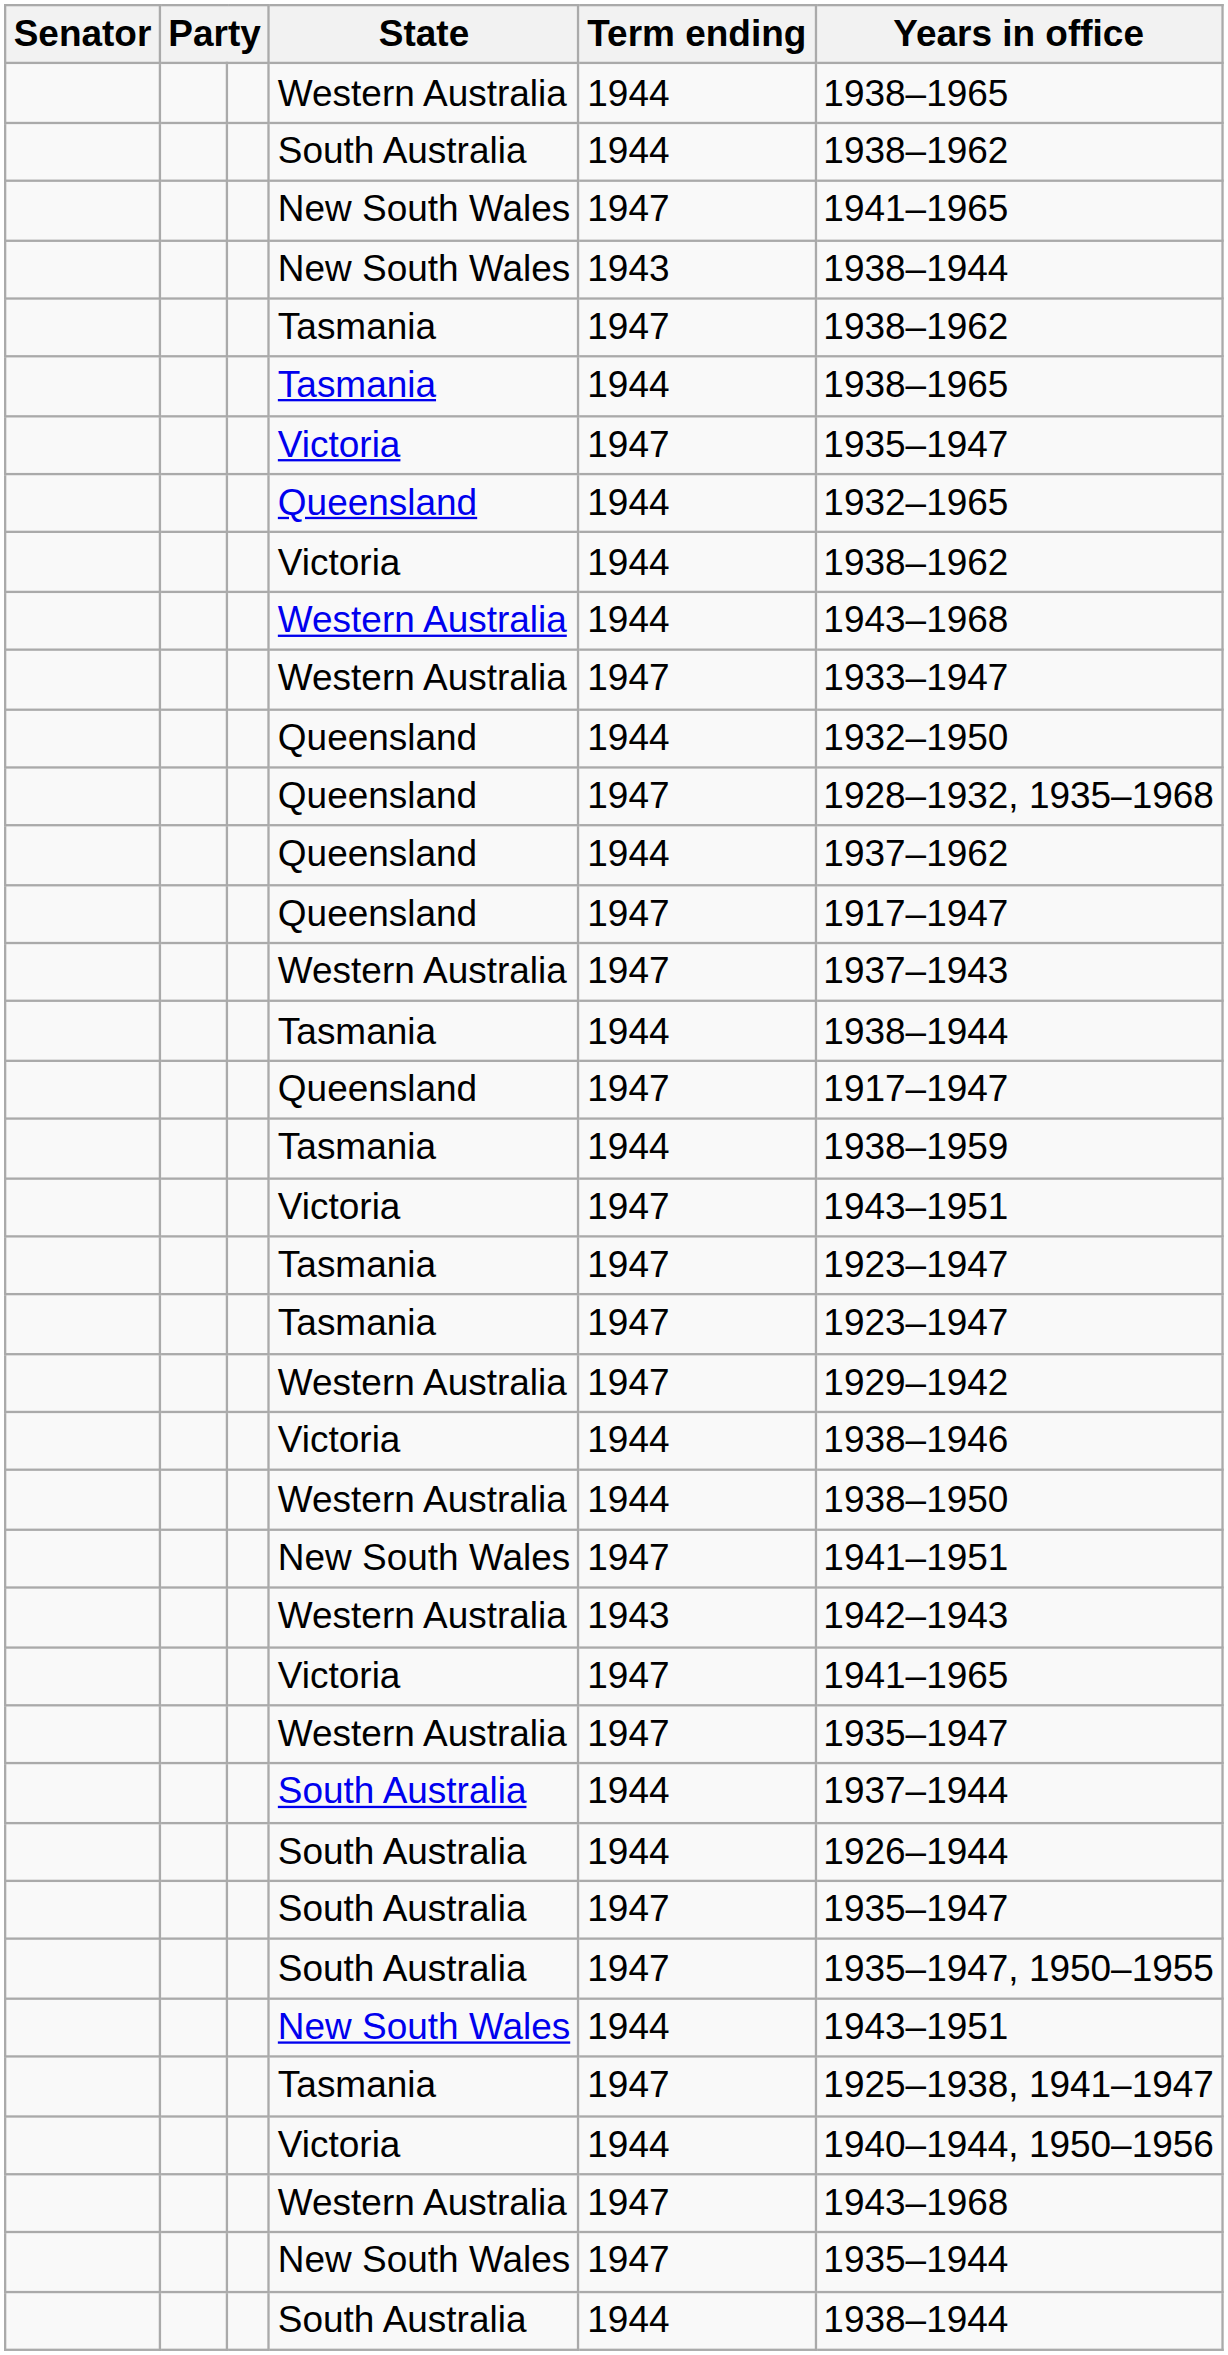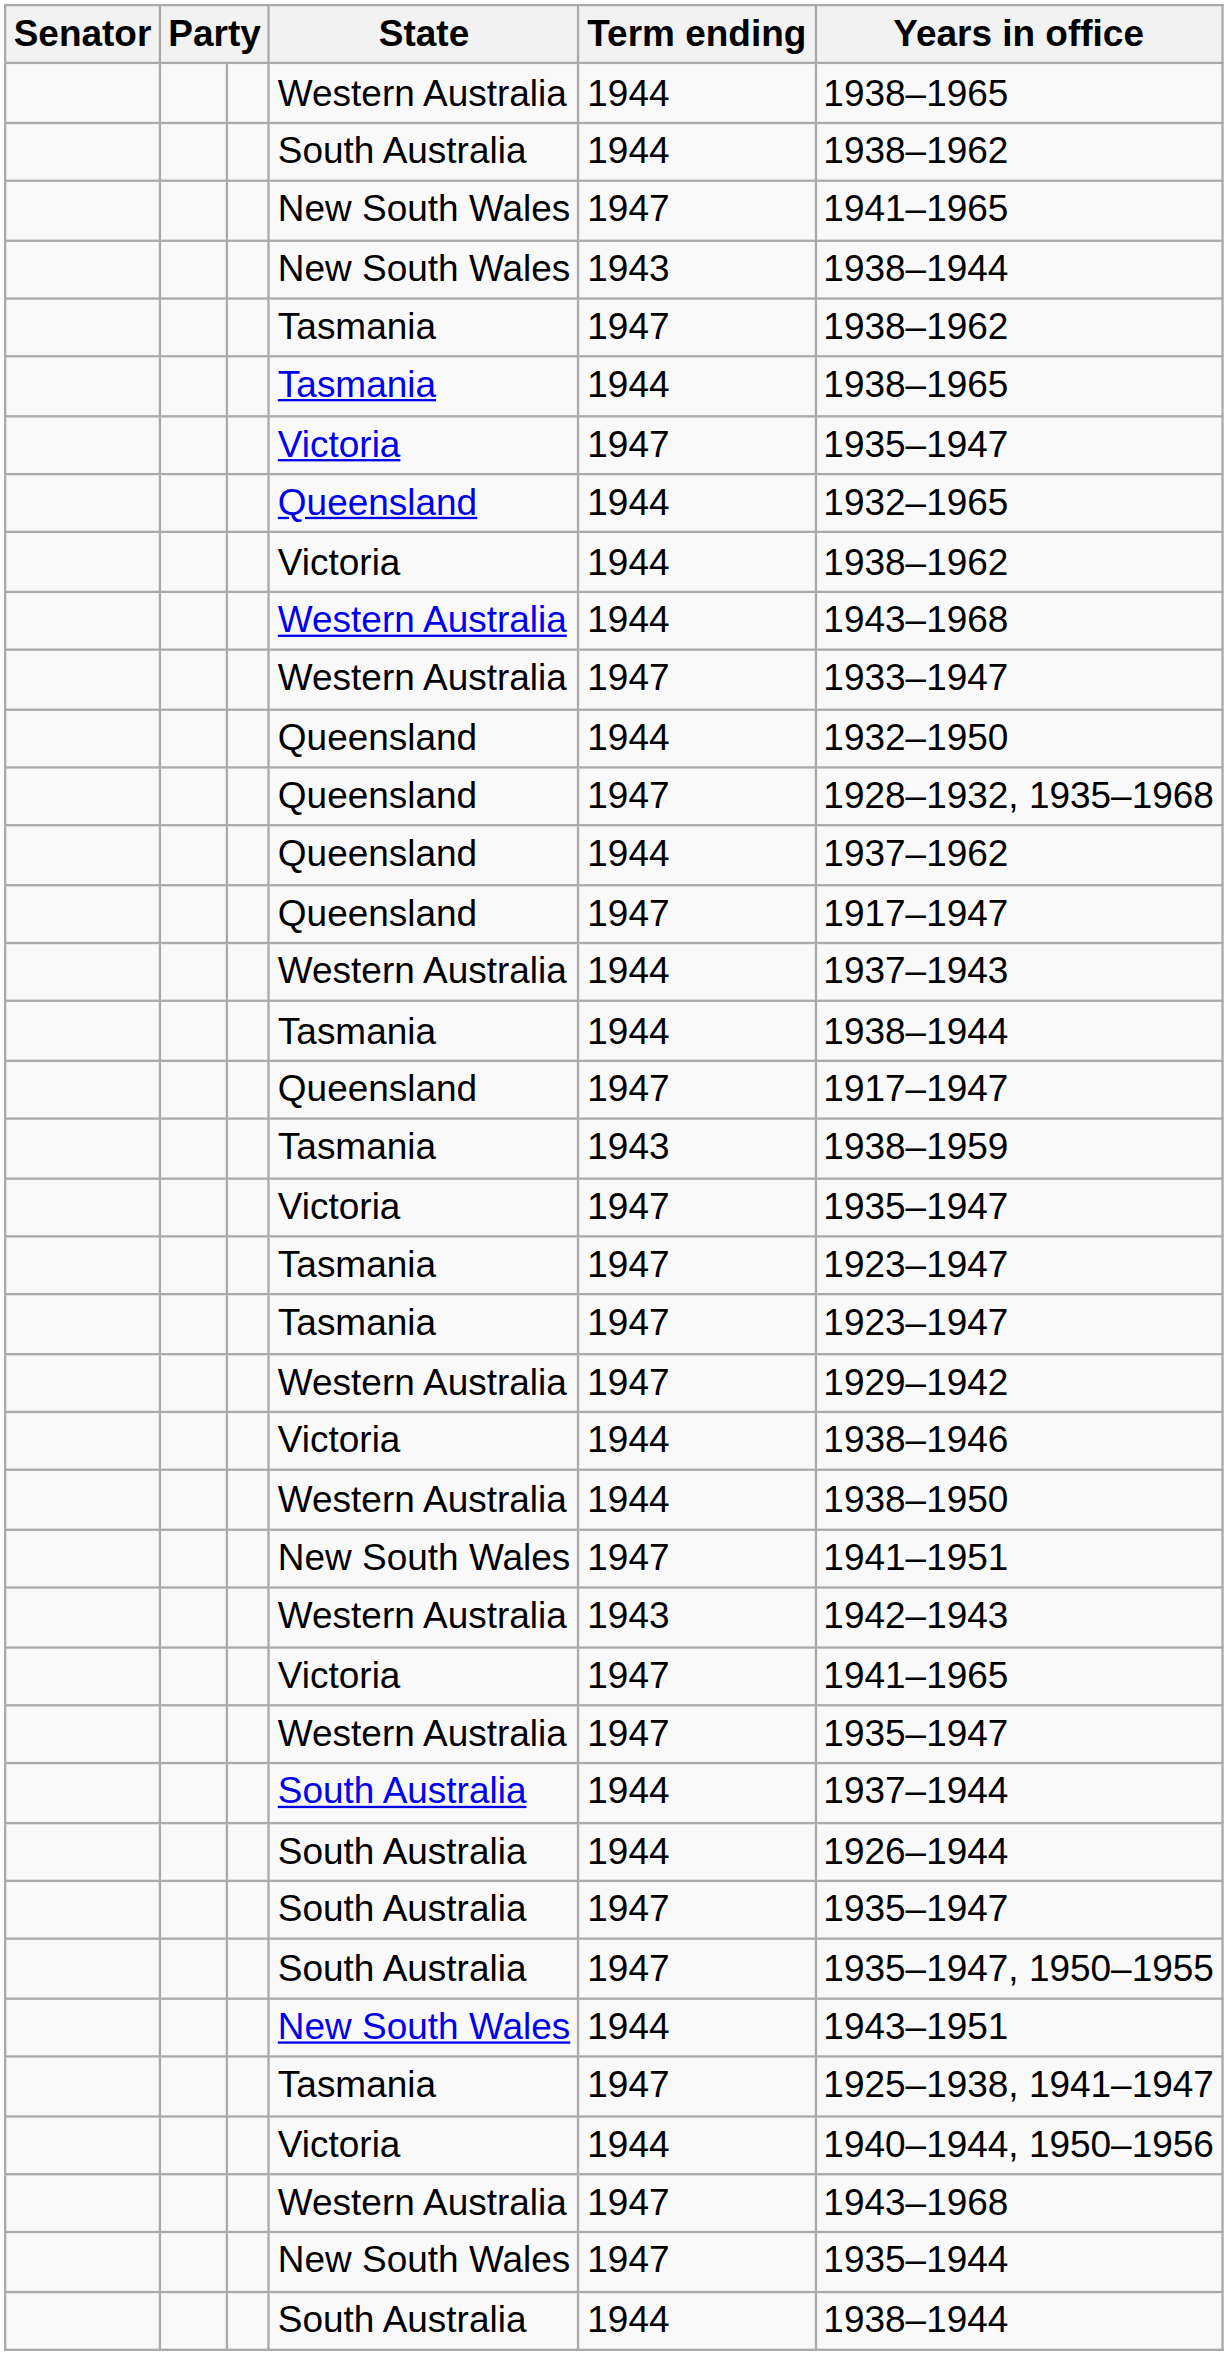(628, 971) 1947 -> (628, 971) 1944
(628, 1147) 1944 -> (628, 1147) 1943
(916, 1206) 1943–1951 -> (916, 1206) 1935–1947
